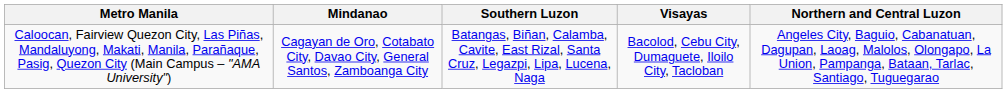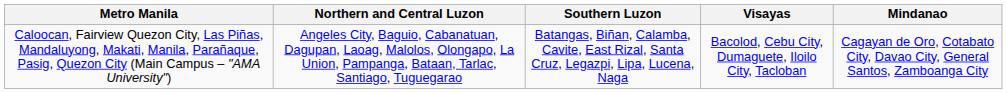columns swapped: (876, 14) <-> (358, 14)
